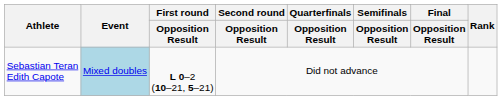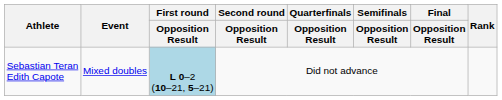(115, 72) lightblue background -> (115, 72) no background
(183, 83) no background -> (183, 83) lightblue background
